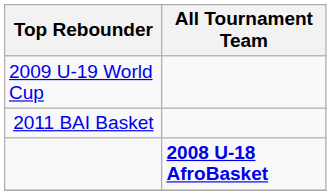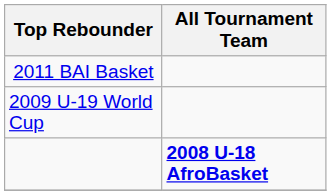(81, 81) 2009 U-19 World Cup -> (83, 71) 2011 BAI Basket
(83, 122) 2011 BAI Basket -> (81, 112) 2009 U-19 World Cup
